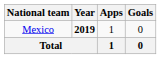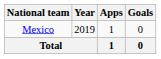(85, 29) bold -> (85, 29) normal
